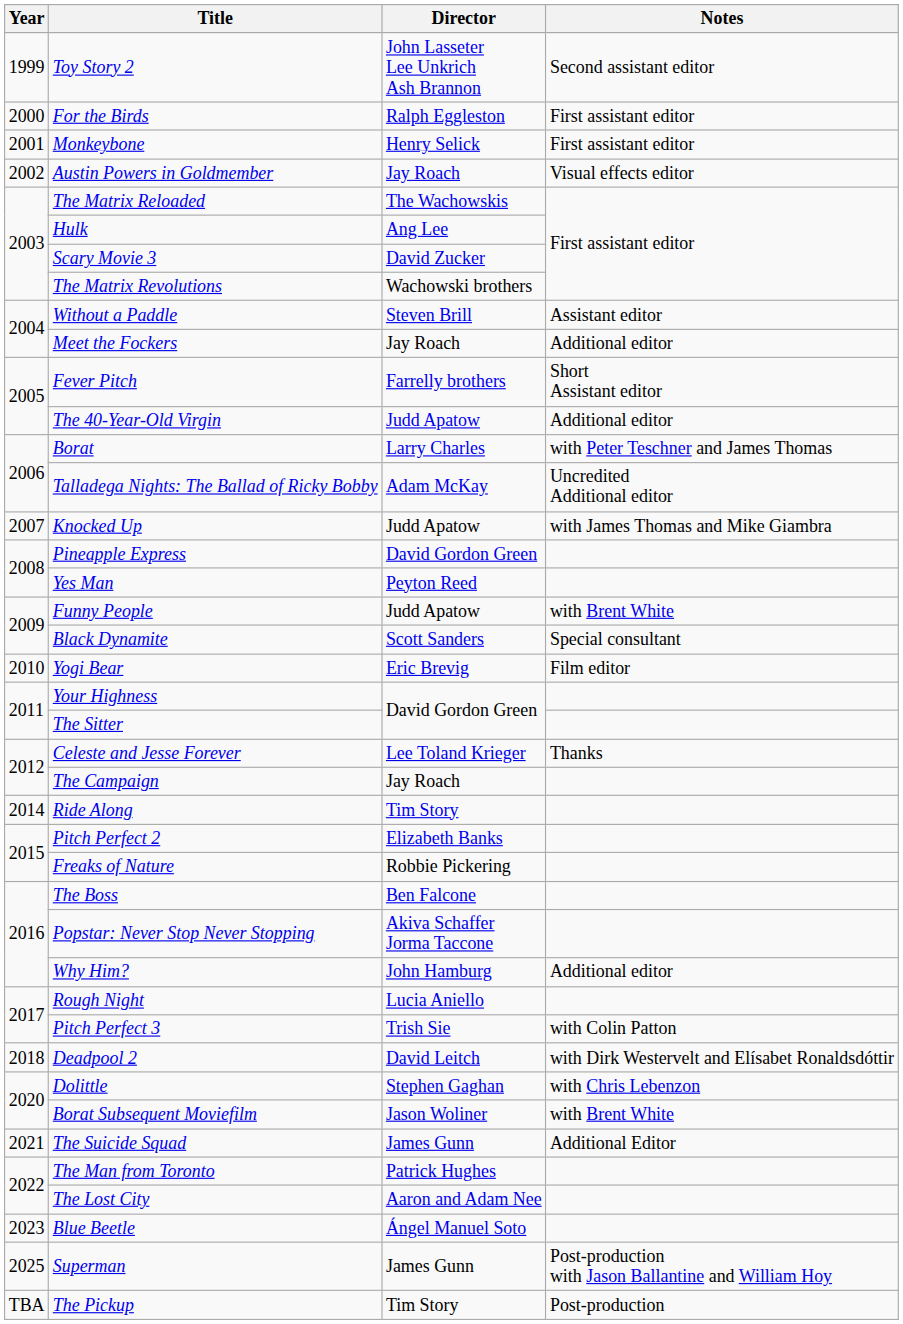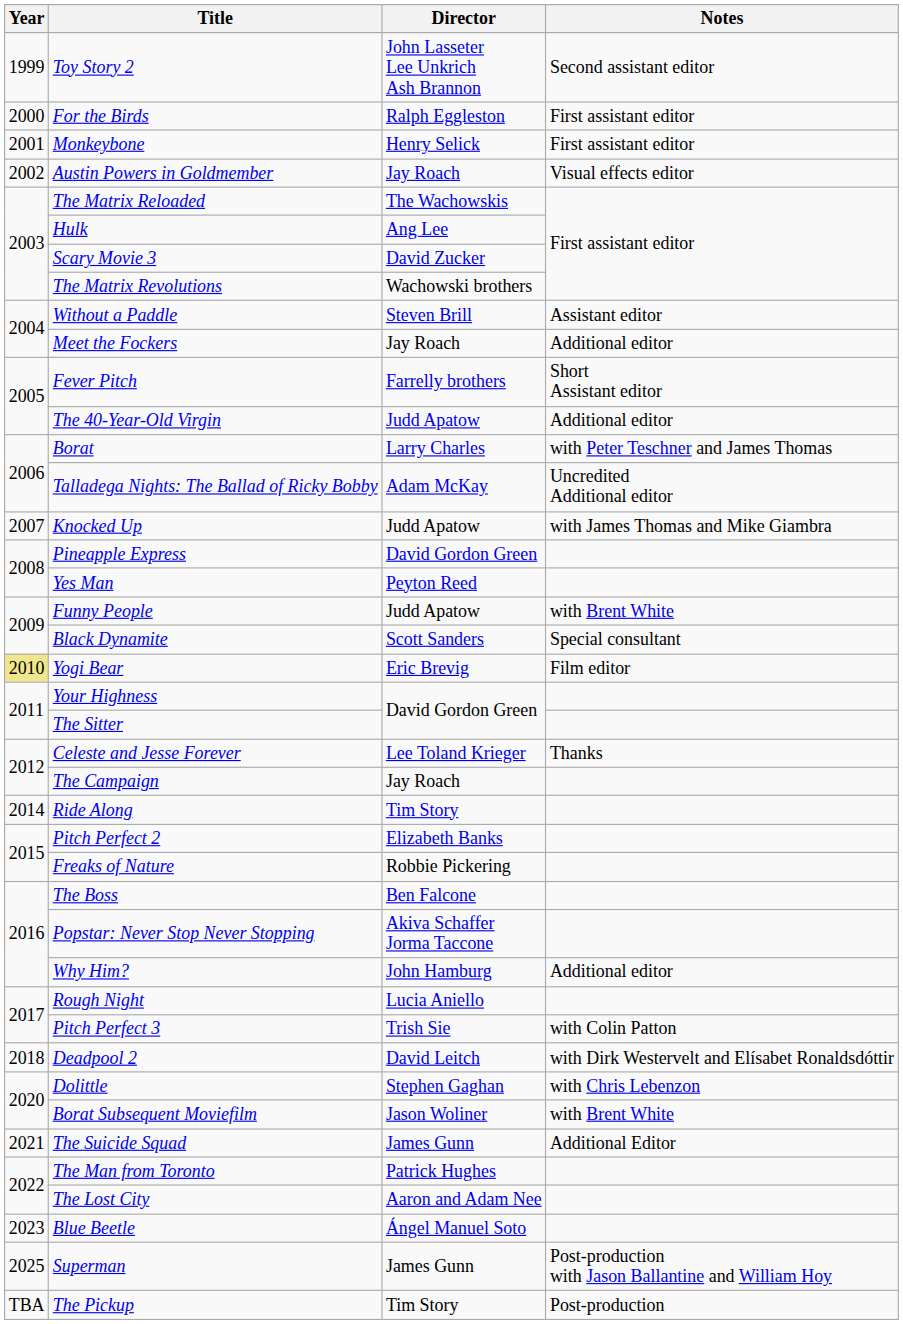(27, 667) no background -> (27, 667) khaki background
